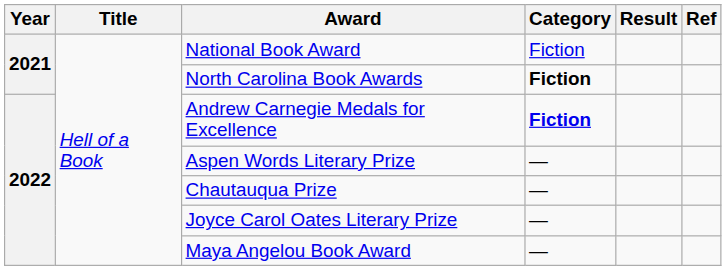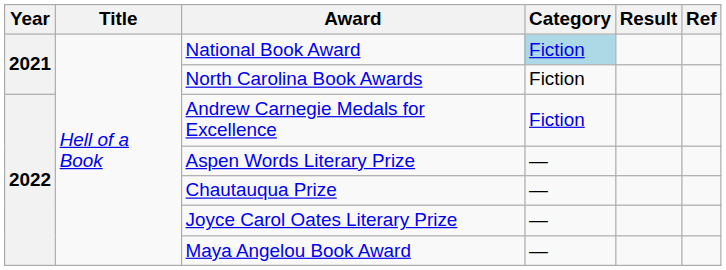(557, 49) no background -> (557, 49) lightblue background
(560, 79) bold -> (557, 79) normal
(560, 119) bold -> (557, 119) normal
